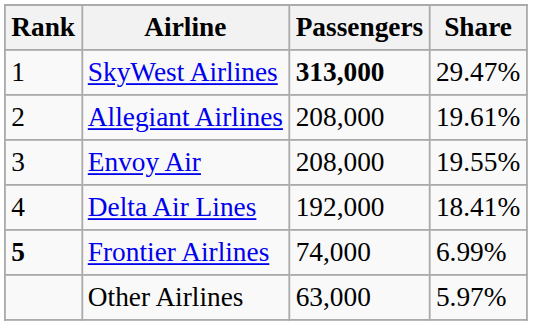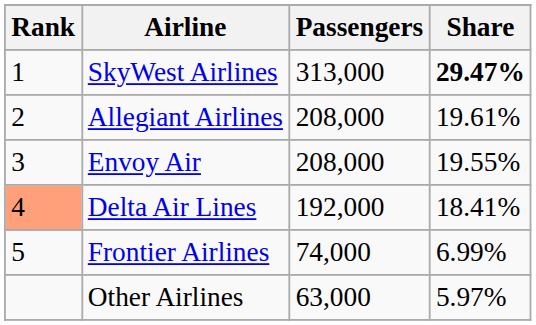(340, 72) bold -> (340, 72) normal
(478, 72) normal -> (480, 72) bold
(18, 207) no background -> (18, 207) lightsalmon background
(18, 252) bold -> (18, 252) normal
